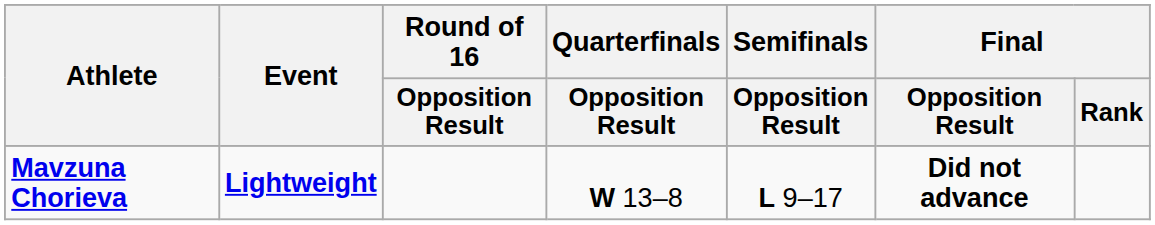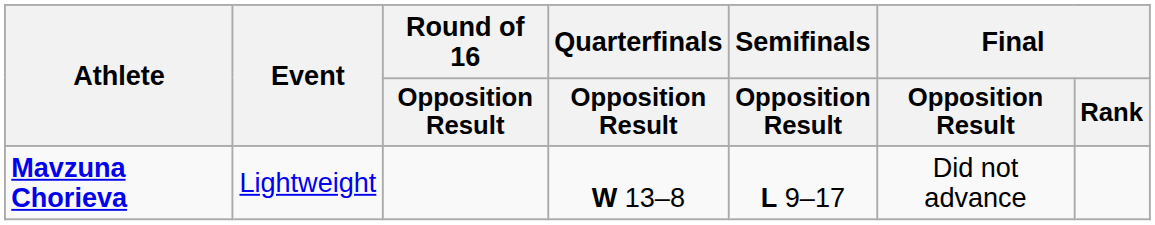(301, 183) bold -> (308, 183) normal
(974, 183) bold -> (976, 183) normal
